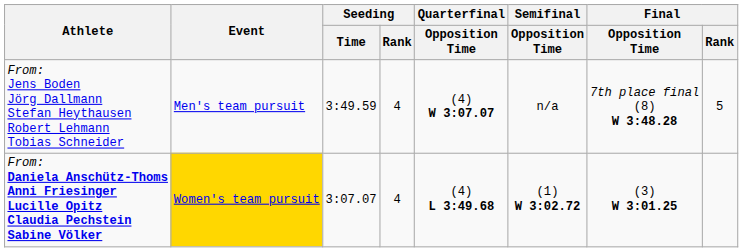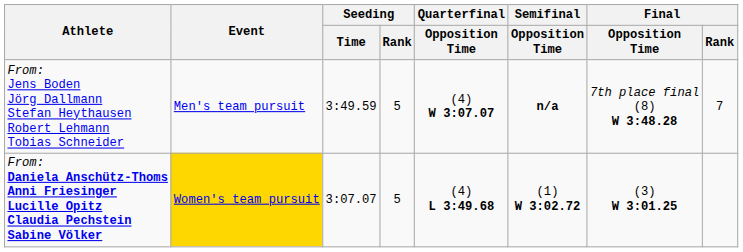(397, 106) 4 -> (397, 106) 5
(548, 106) normal -> (548, 106) bold
(720, 106) 5 -> (720, 106) 7
(397, 200) 4 -> (397, 200) 5
